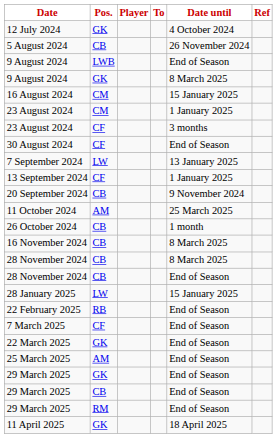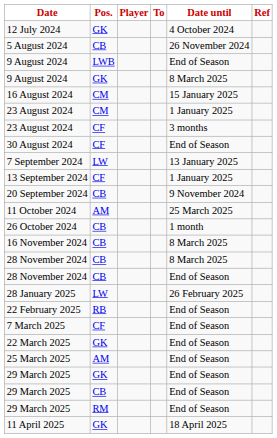(204, 293) 15 January 2025 -> (206, 293) 26 February 2025
